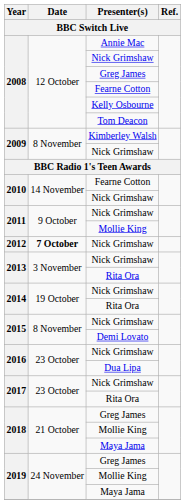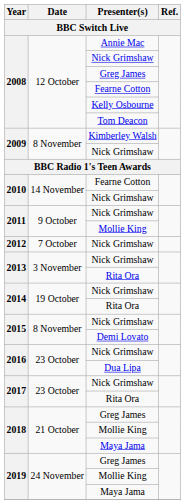(57, 244) bold -> (57, 244) normal
